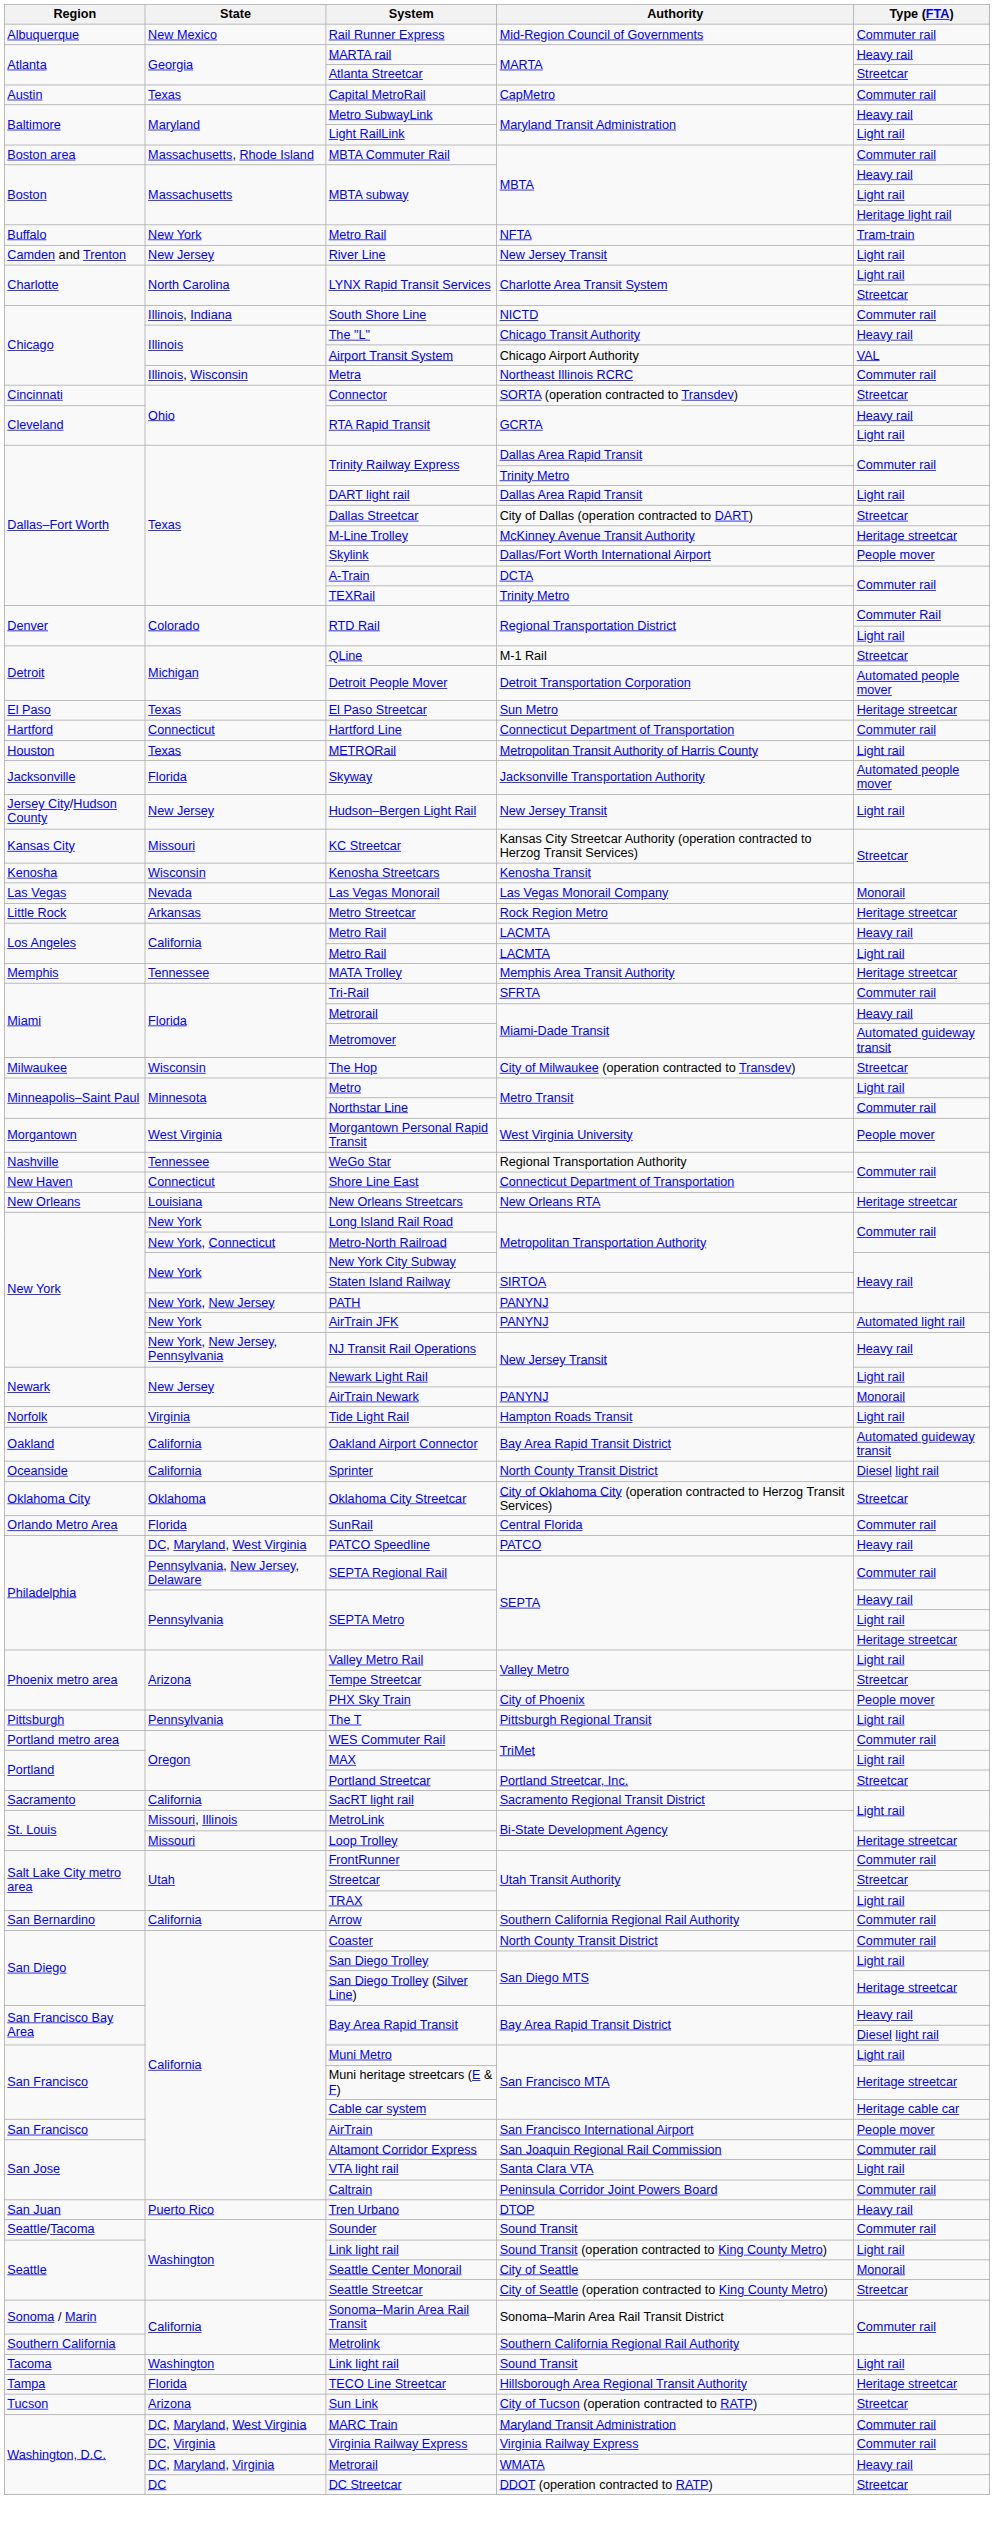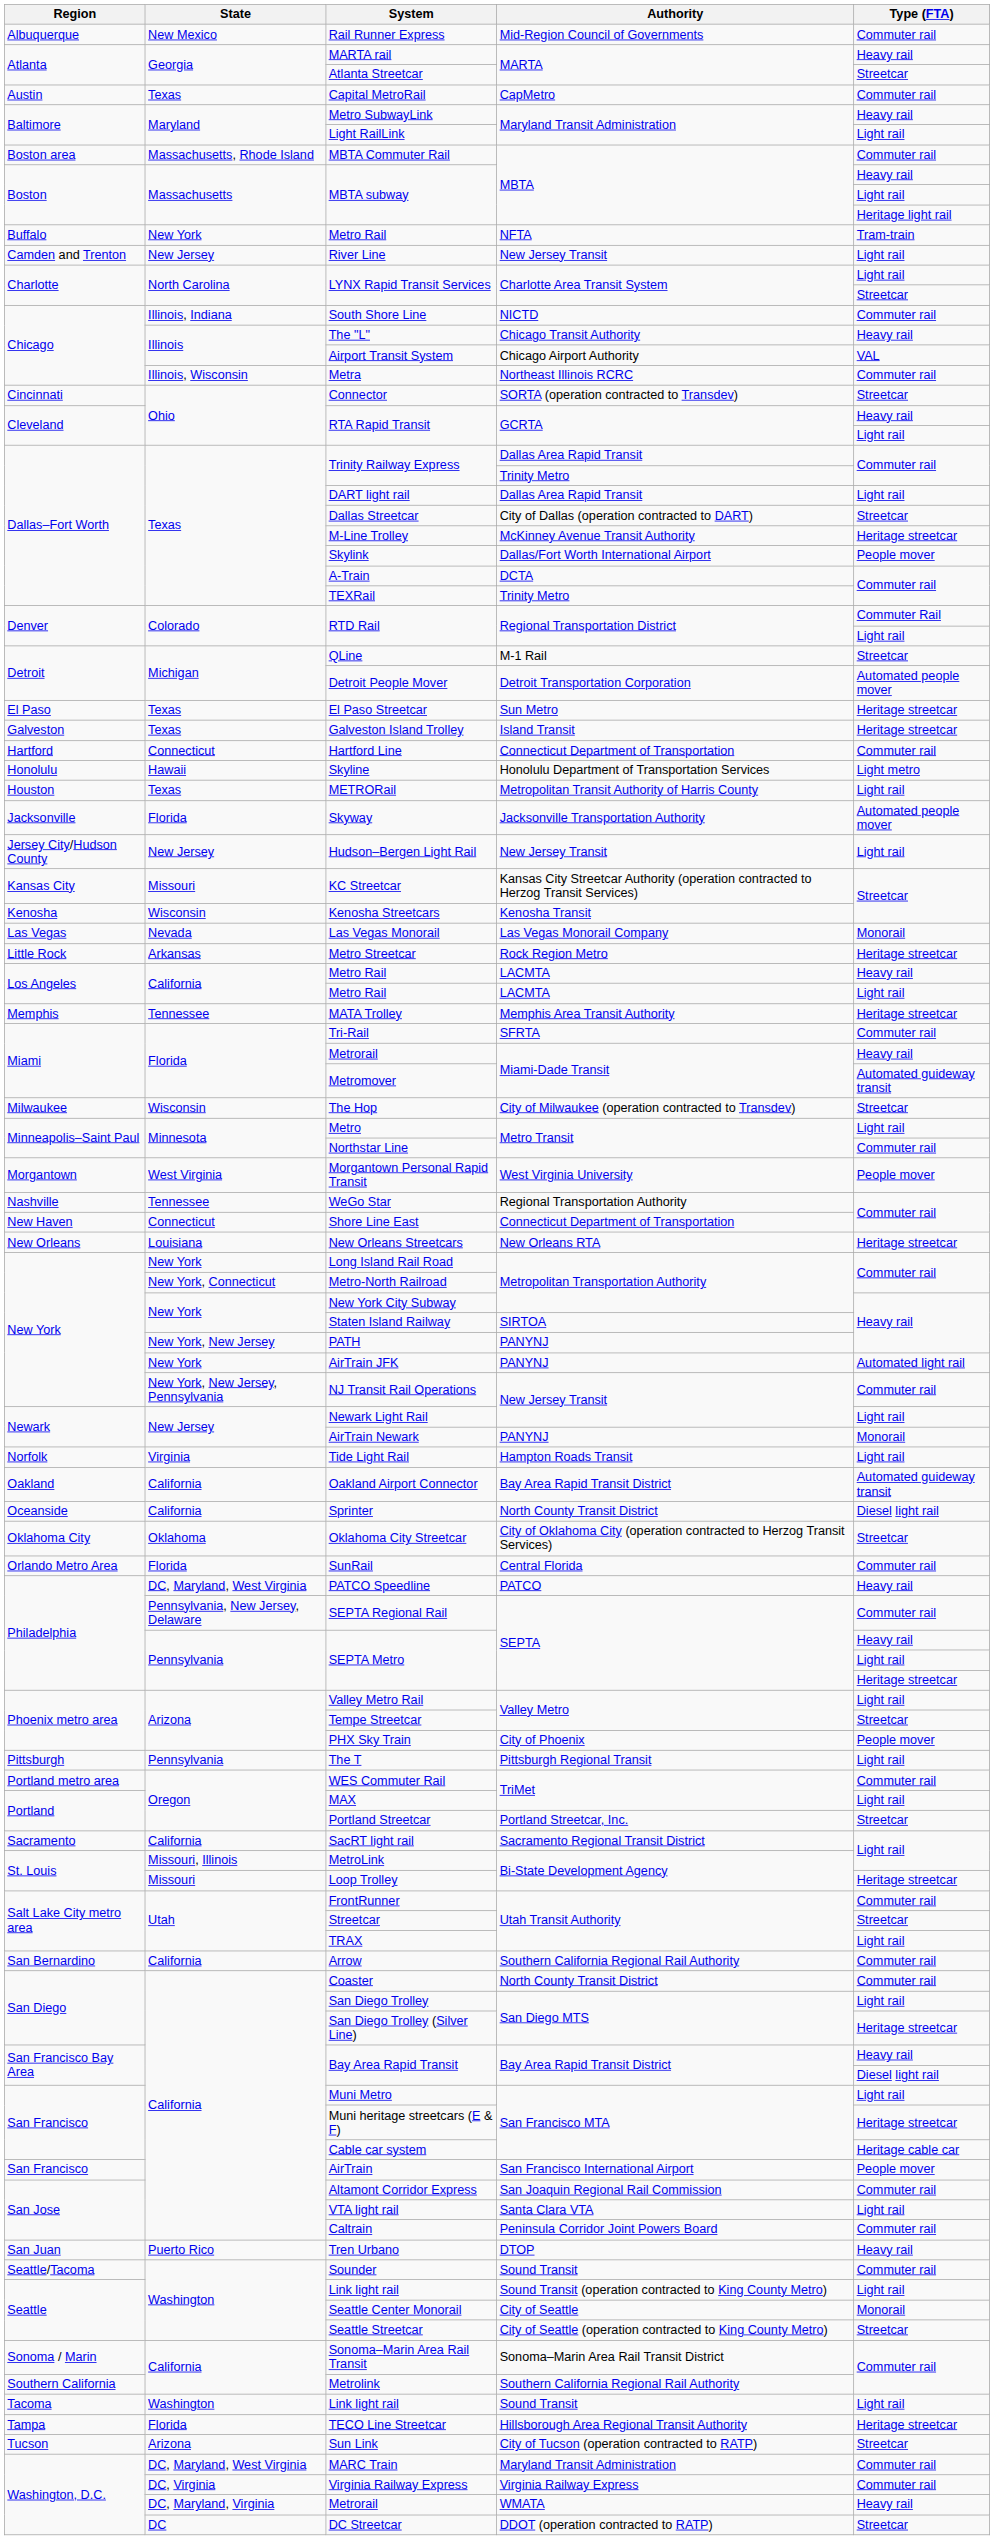+ row: (396, 730)
+ row: (349, 770)
(885, 1349) Heavy rail -> (896, 1389) Commuter rail
